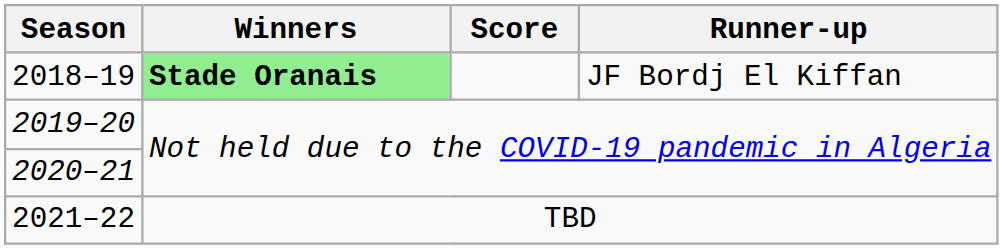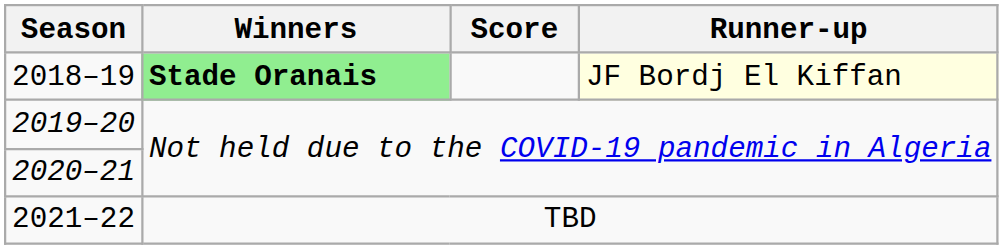(744, 77) no background -> (744, 77) lightyellow background
